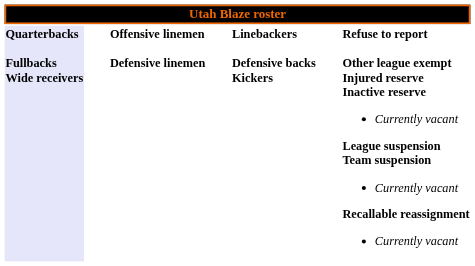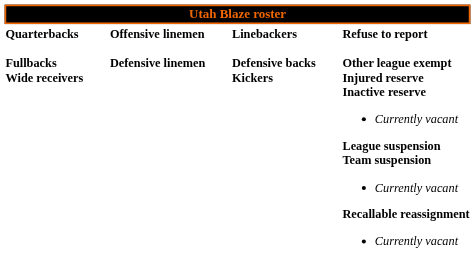(44, 55) lavender background -> (44, 55) no background
